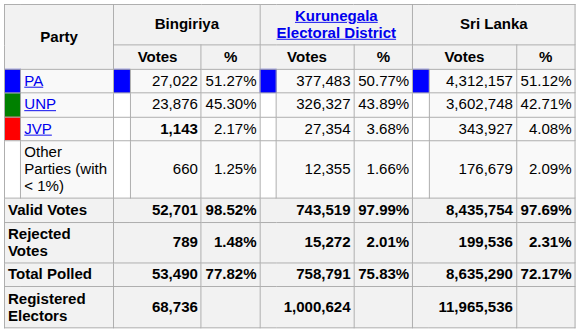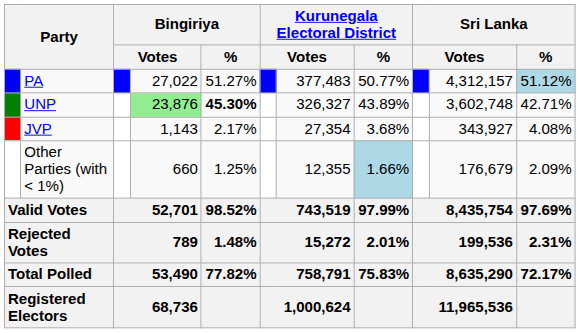(546, 81) no background -> (546, 81) lightblue background
(175, 104) no background -> (175, 104) lightgreen background
(231, 104) normal -> (231, 104) bold
(179, 128) bold -> (179, 128) normal
(388, 169) no background -> (388, 169) lightblue background
